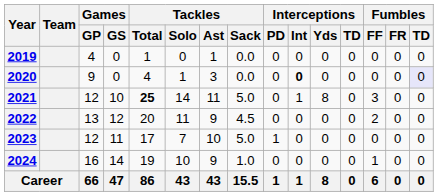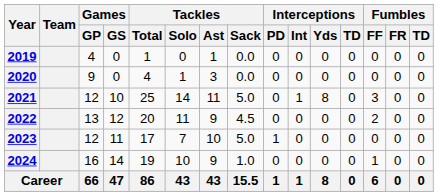(299, 77) bold -> (299, 77) normal
(421, 77) lavender background -> (421, 77) no background
(147, 98) bold -> (147, 98) normal
